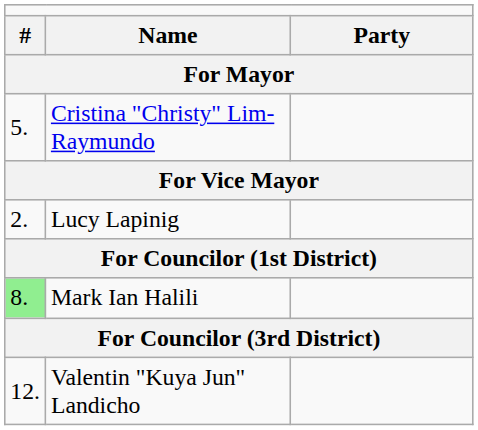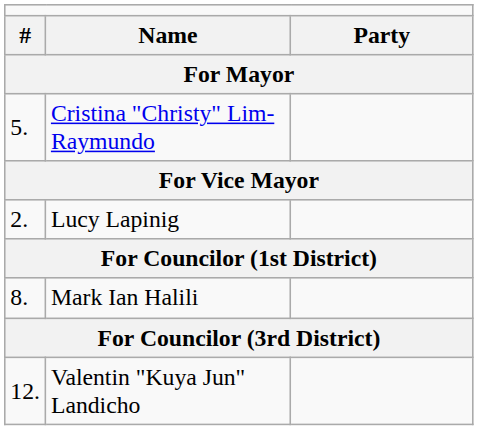(19, 297) lightgreen background -> (19, 297) no background
